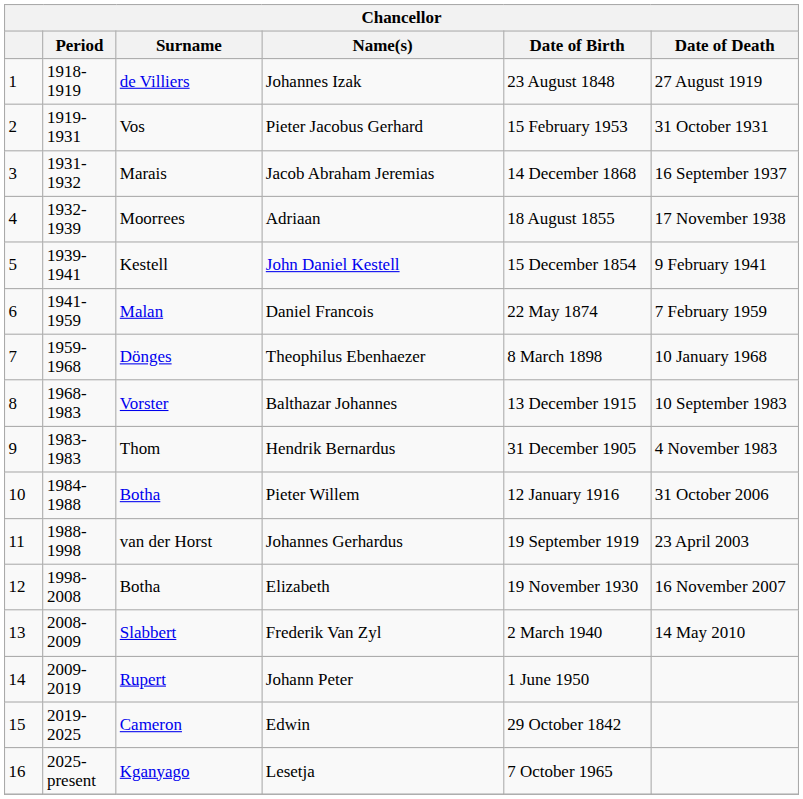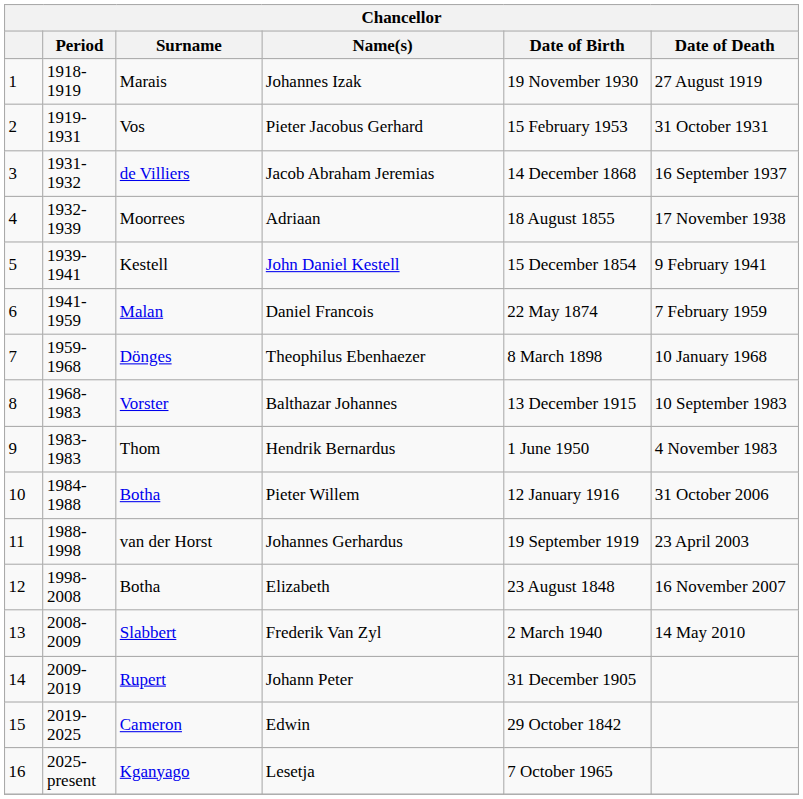(155, 81) de Villiers -> (143, 81) Marais
(561, 81) 23 August 1848 -> (573, 81) 19 November 1930
(143, 173) Marais -> (155, 173) de Villiers
(572, 449) 31 December 1905 -> (548, 449) 1 June 1950
(573, 587) 19 November 1930 -> (561, 587) 23 August 1848
(548, 678) 1 June 1950 -> (572, 678) 31 December 1905
